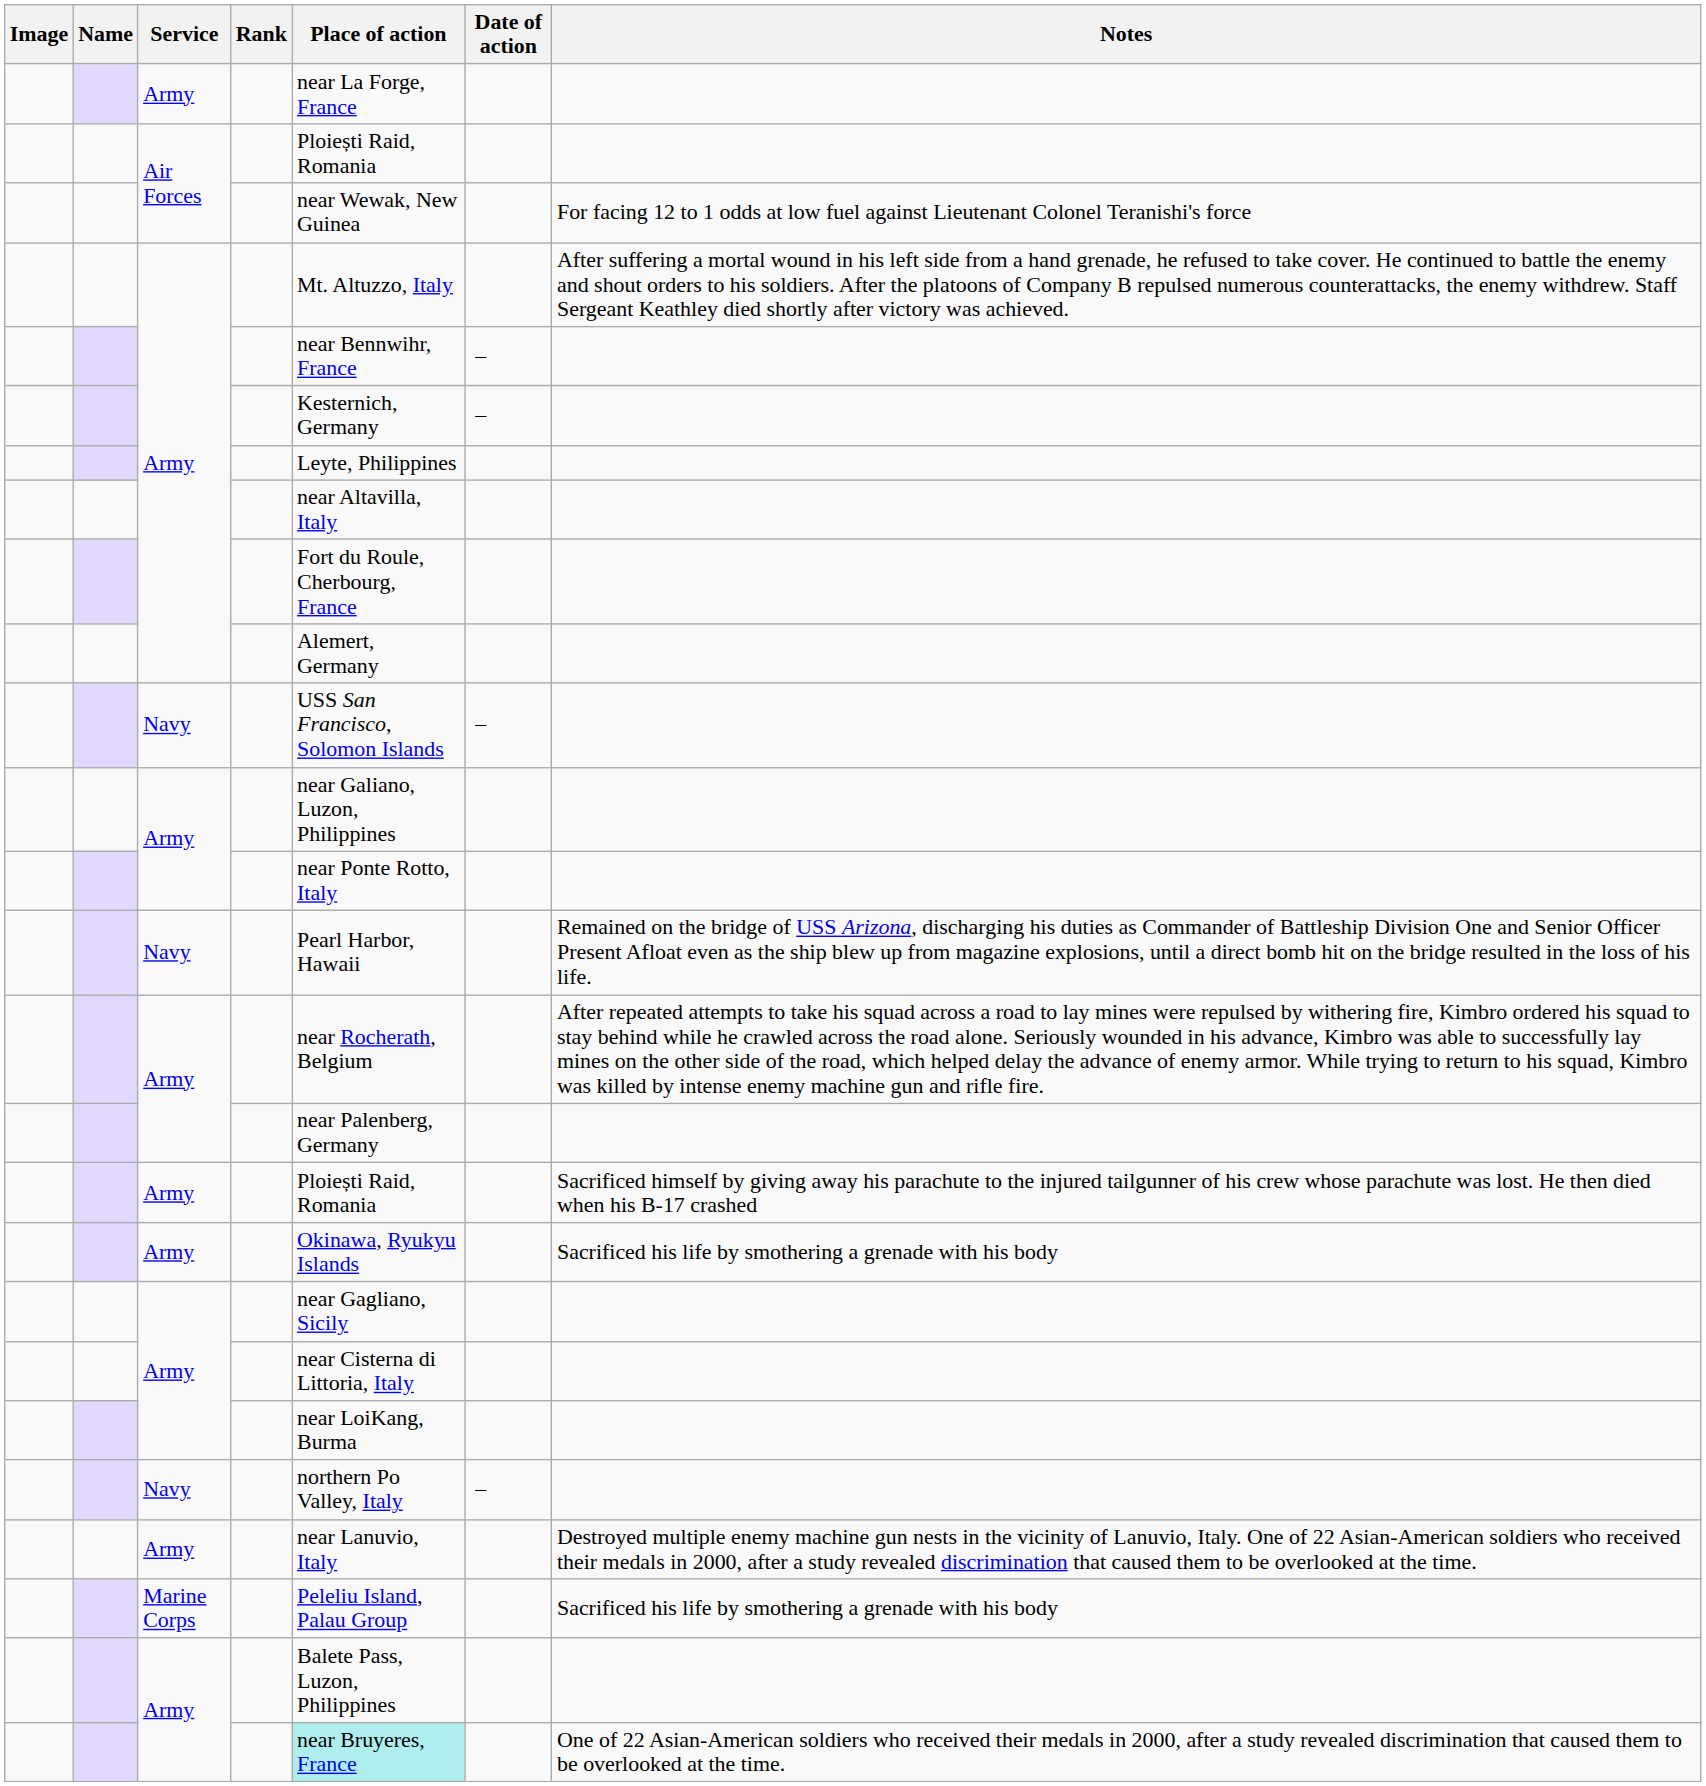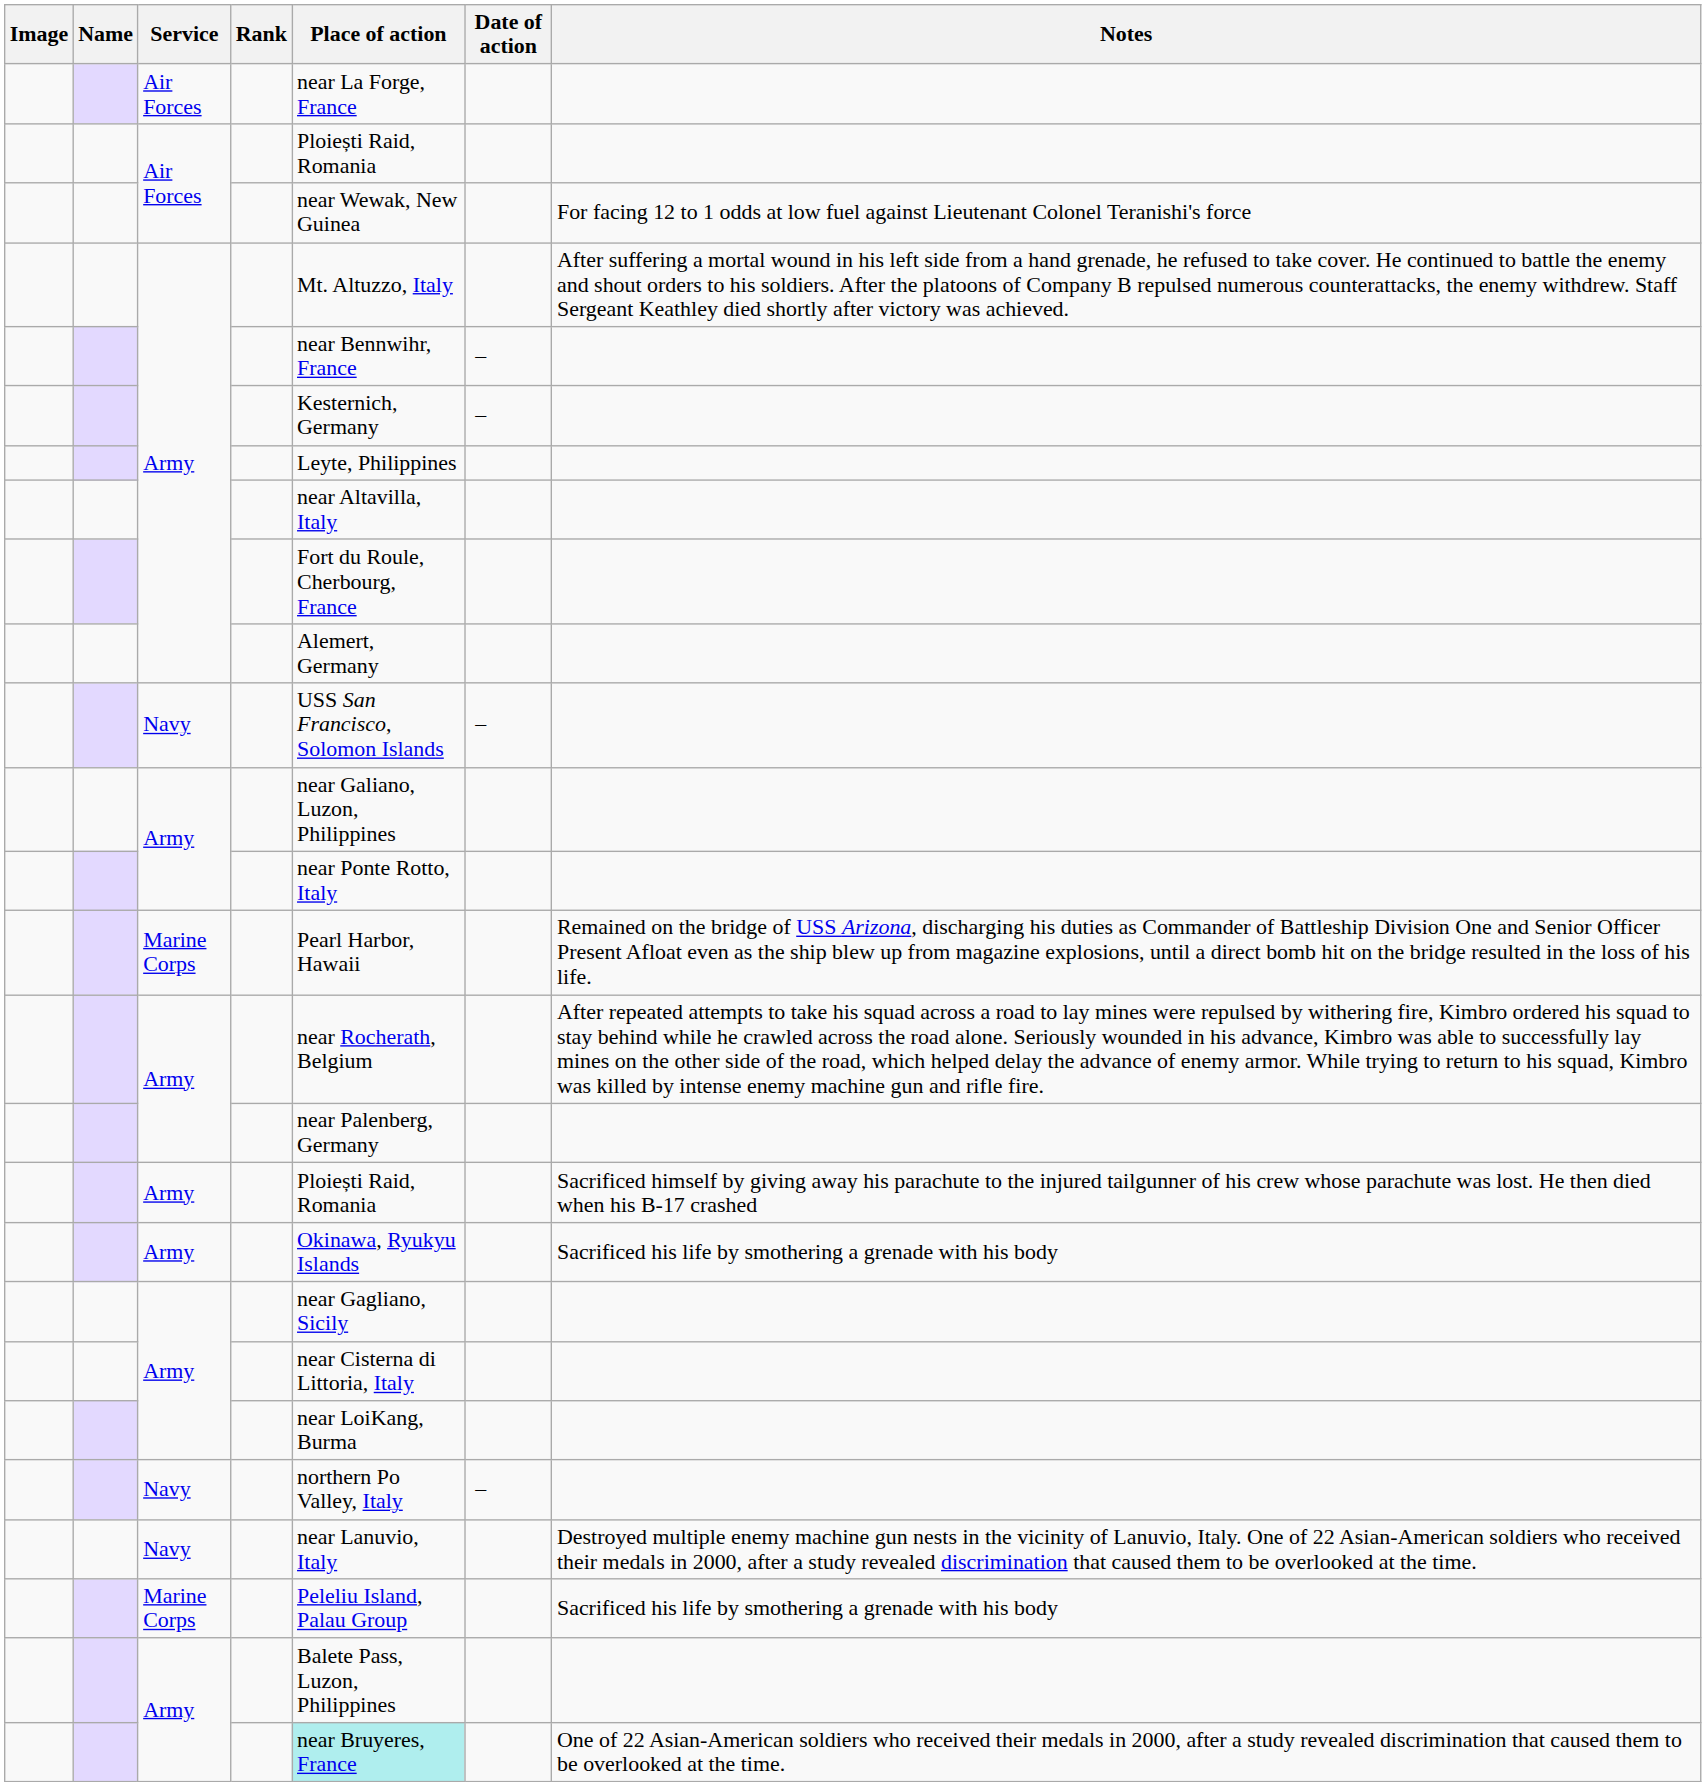(169, 93) Army -> (172, 93) Air Forces
(167, 952) Navy -> (175, 952) Marine Corps
(169, 1548) Army -> (167, 1548) Navy
